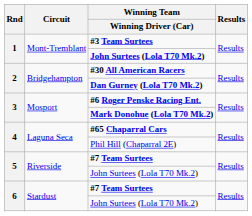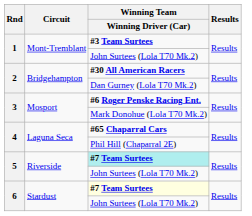(147, 56) bold -> (144, 56) normal
(146, 85) bold -> (143, 85) normal
(152, 115) bold -> (149, 115) normal
(122, 159) no background -> (122, 159) paleturquoise background
(122, 188) no background -> (122, 188) lightyellow background
